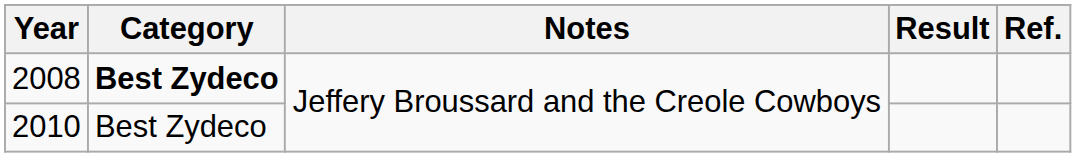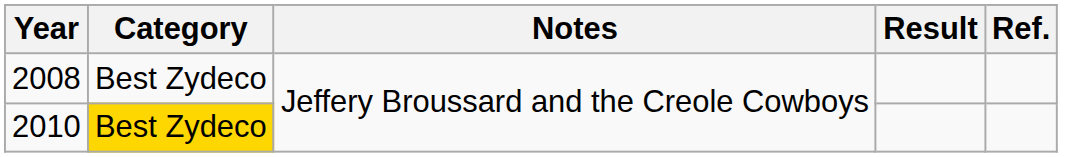(187, 77) bold -> (181, 77) normal
(181, 126) no background -> (181, 126) gold background
